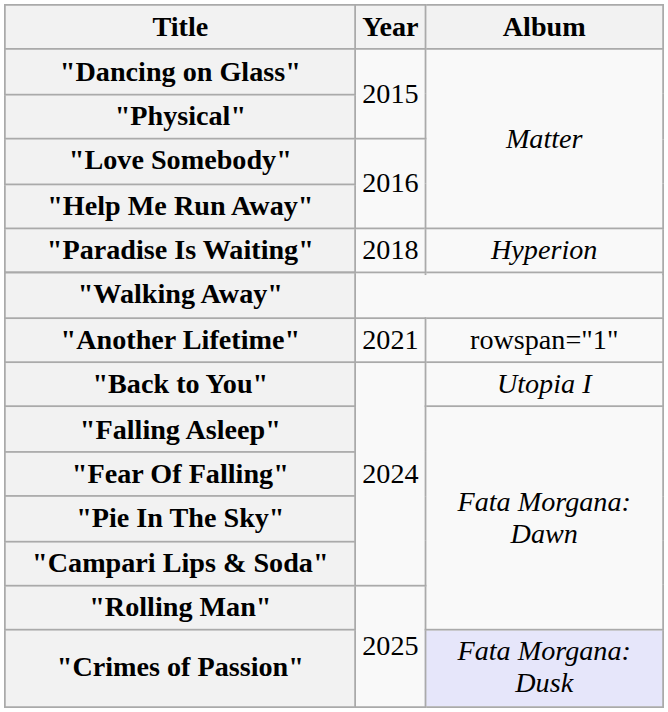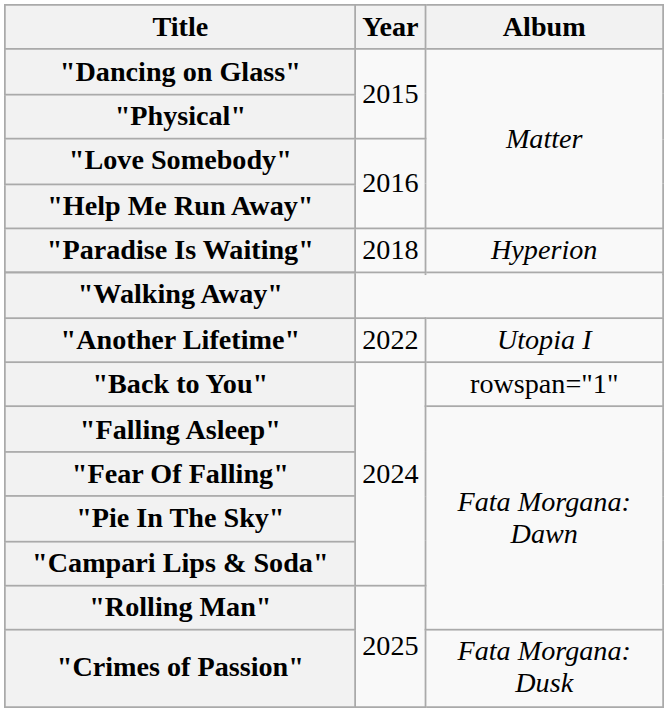(390, 339) 2021 -> (390, 339) 2022
(544, 339) rowspan="1" -> (544, 339) Utopia I
(544, 384) Utopia I -> (544, 384) rowspan="1"
(544, 667) lavender background -> (544, 667) no background
